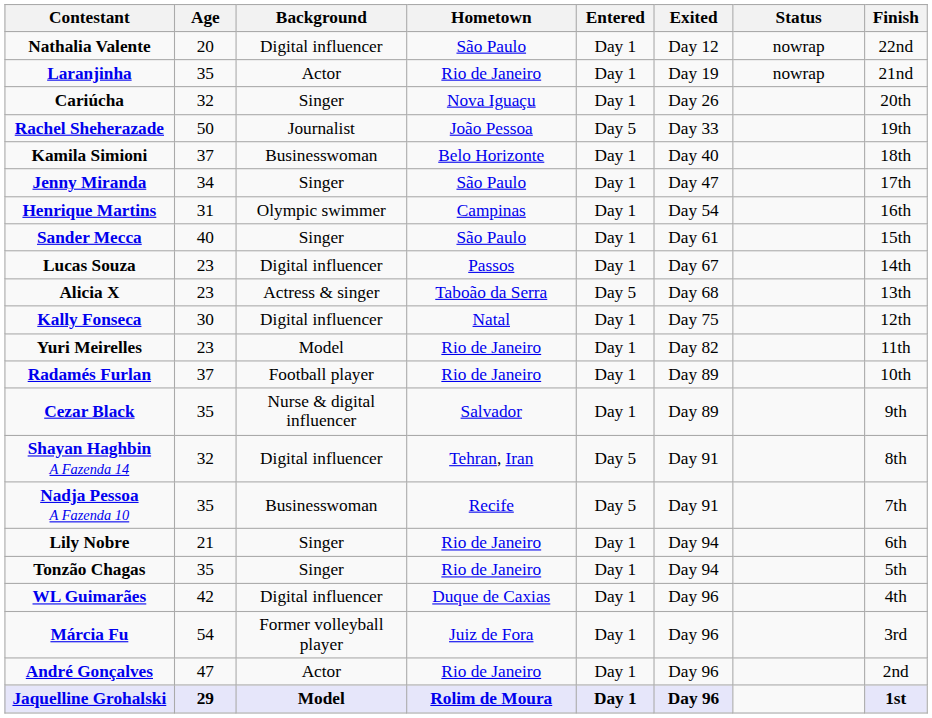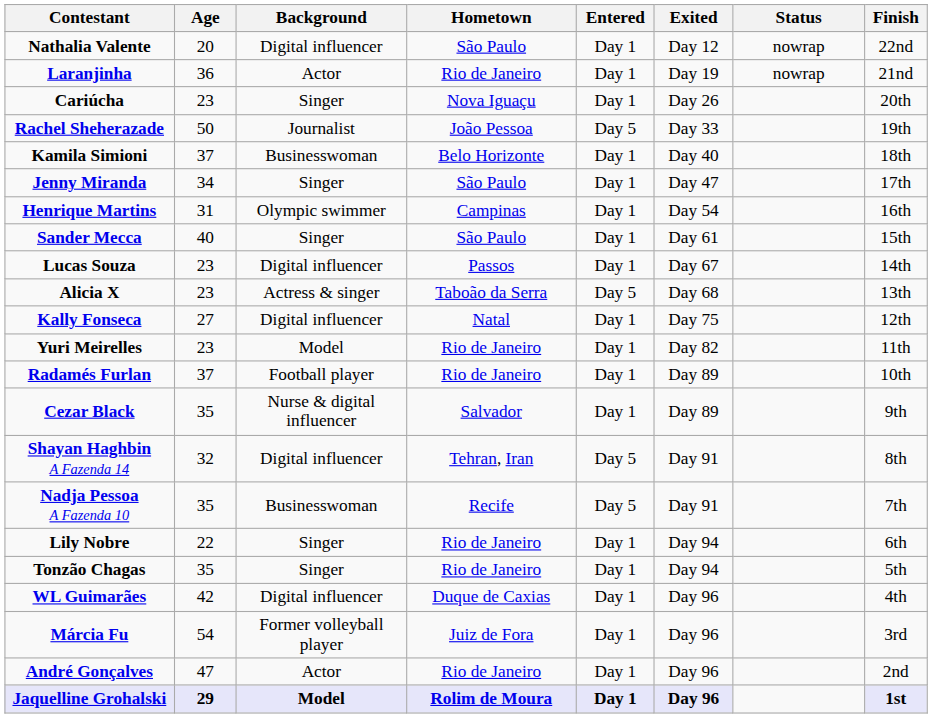(205, 73) 35 -> (205, 73) 36
(205, 100) 32 -> (205, 100) 23
(205, 319) 30 -> (205, 319) 27
(205, 542) 21 -> (205, 542) 22
